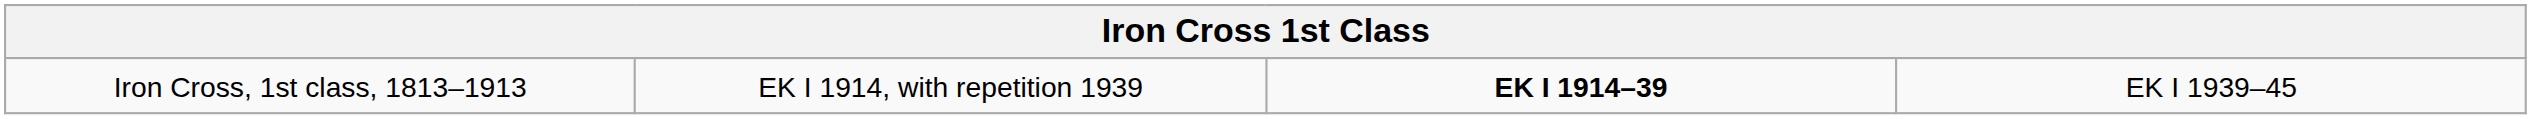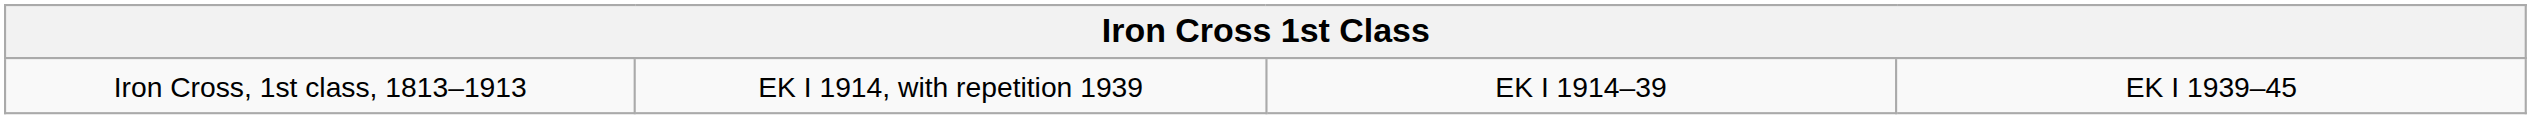(1581, 85) bold -> (1581, 87) normal
